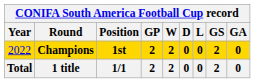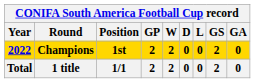(20, 50) normal -> (20, 50) bold
